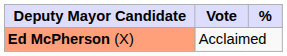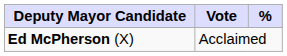(71, 39) lightsalmon background -> (71, 39) no background
